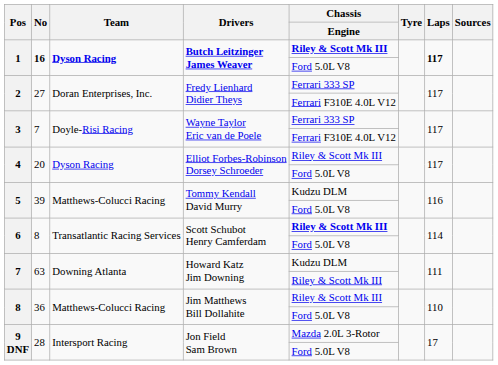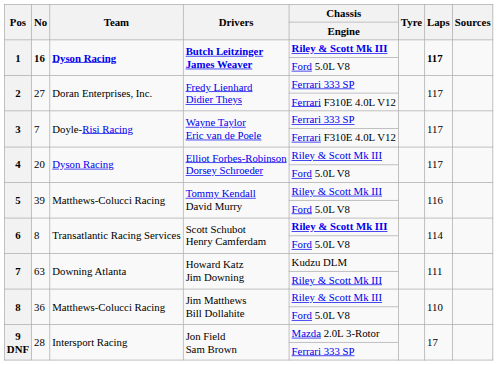(319, 191) Kudzu DLM -> (337, 191) Riley & Scott Mk III
(321, 351) Ford 5.0L V8 -> (323, 351) Ferrari 333 SP
